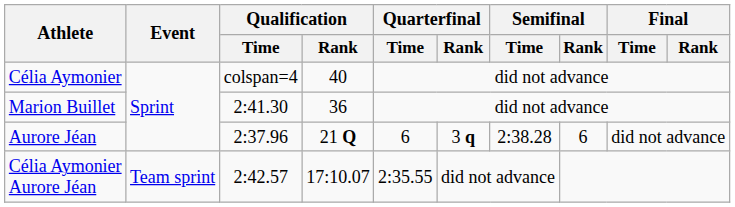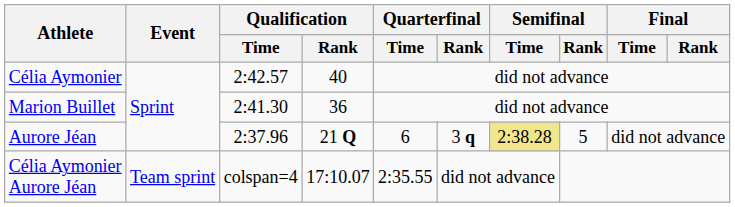(261, 77) colspan=4 -> (261, 77) 2:42.57
(524, 136) no background -> (524, 136) khaki background
(583, 136) 6 -> (583, 136) 5
(261, 177) 2:42.57 -> (261, 177) colspan=4
